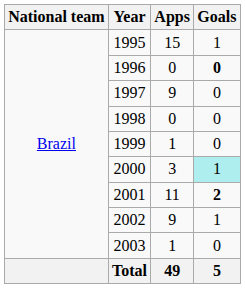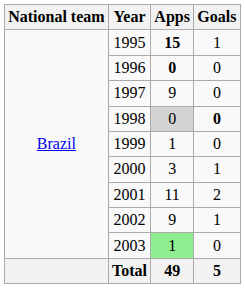(172, 42) normal -> (172, 42) bold
(172, 67) normal -> (172, 67) bold
(217, 67) bold -> (217, 67) normal
(172, 118) no background -> (172, 118) lightgrey background
(217, 118) normal -> (217, 118) bold
(217, 169) paleturquoise background -> (217, 169) no background
(217, 194) bold -> (217, 194) normal
(172, 245) no background -> (172, 245) lightgreen background
